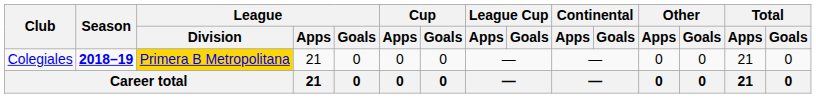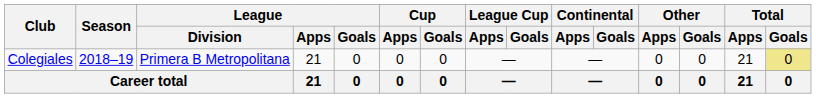(106, 59) bold -> (106, 59) normal
(215, 59) gold background -> (215, 59) no background
(788, 59) no background -> (788, 59) khaki background
